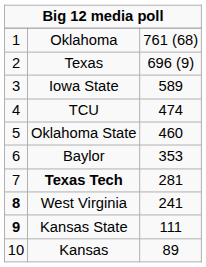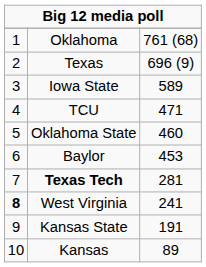(171, 110) 474 -> (171, 110) 471
(171, 156) 353 -> (171, 156) 453
(16, 226) bold -> (16, 226) normal
(171, 226) 111 -> (171, 226) 191
